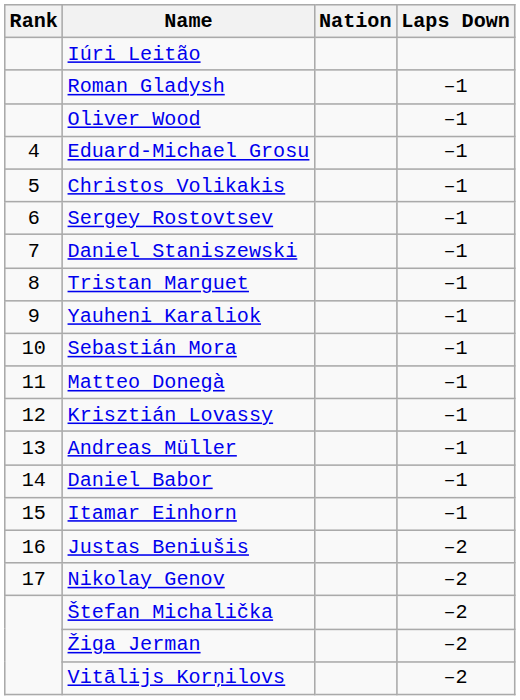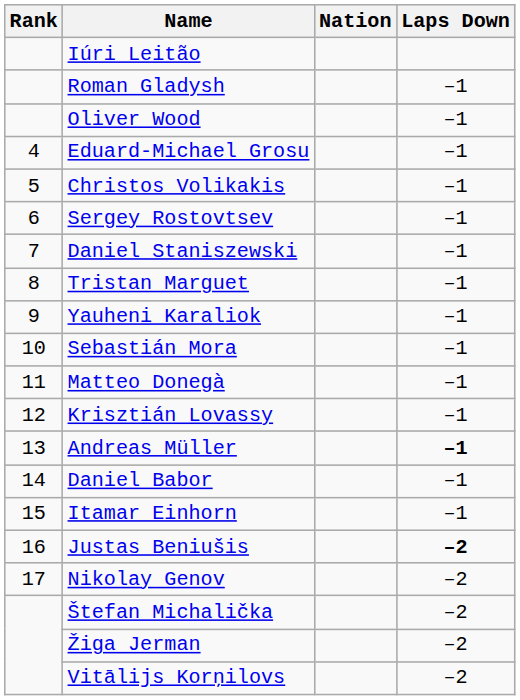(456, 448) normal -> (456, 448) bold
(456, 547) normal -> (456, 547) bold
